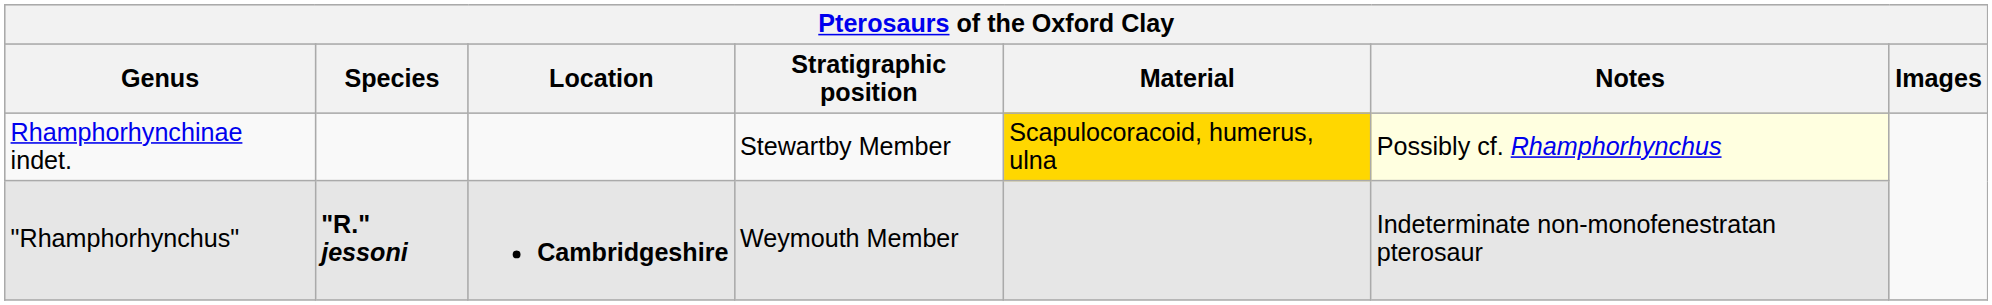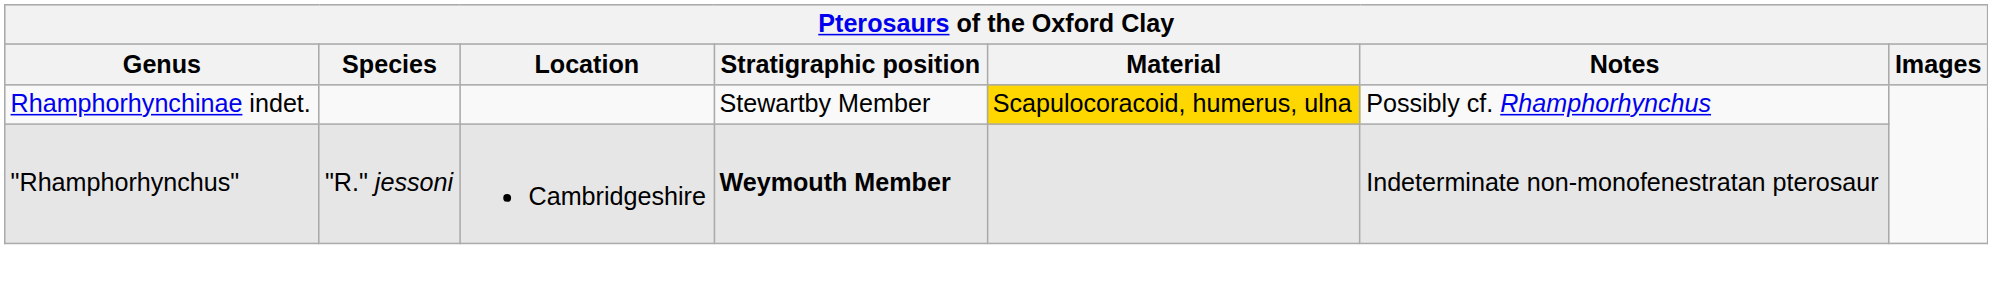(1549, 146) lightyellow background -> (1539, 104) no background
(364, 239) bold -> (389, 183) normal
(601, 254) bold -> (587, 198) normal
(849, 239) normal -> (835, 183) bold
